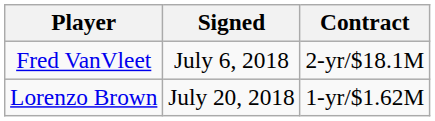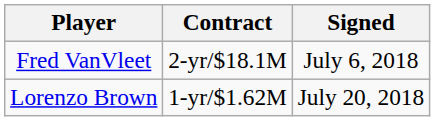columns swapped: (231, 23) <-> (365, 23)
